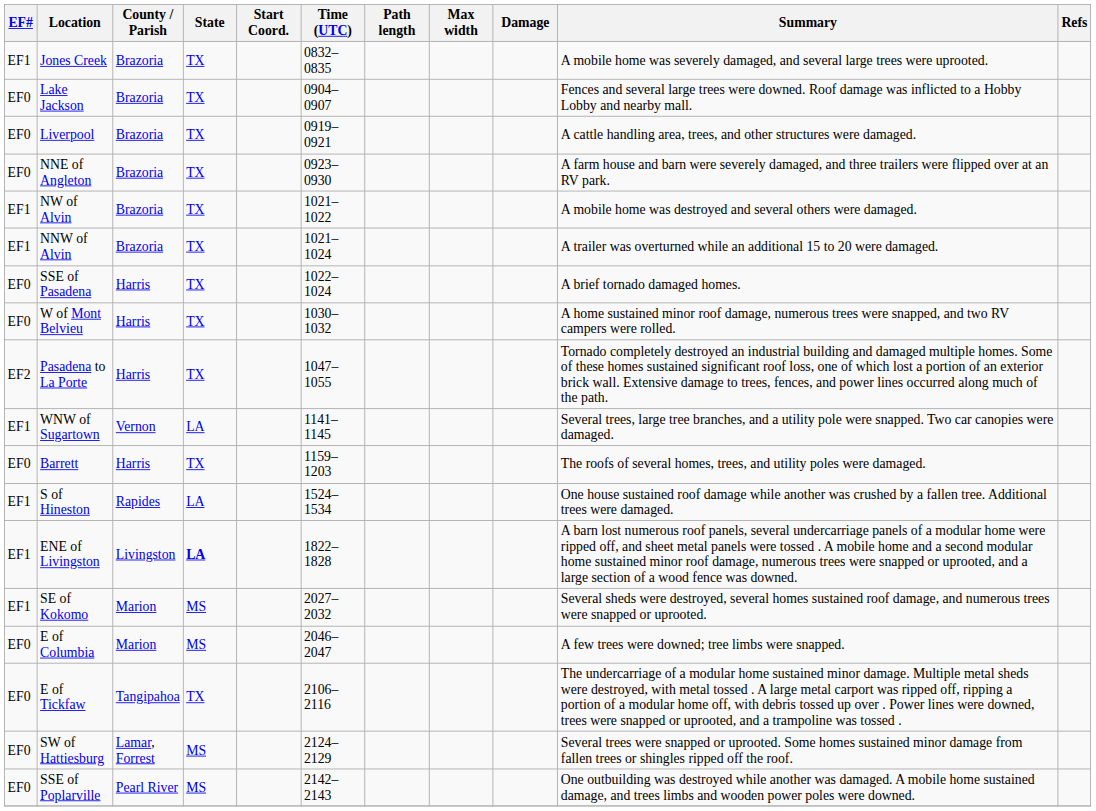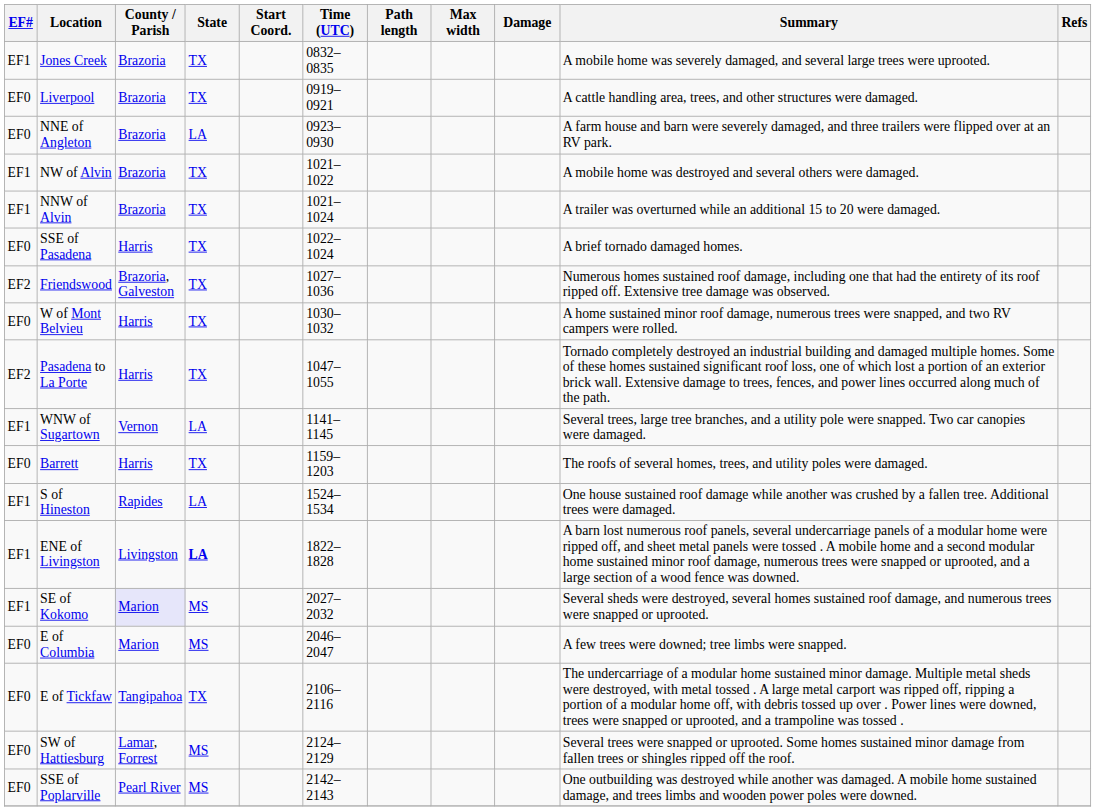- row: (62, 97)
(195, 172) TX -> (198, 135) LA
+ row: (76, 284)
(136, 607) no background -> (139, 607) lavender background
